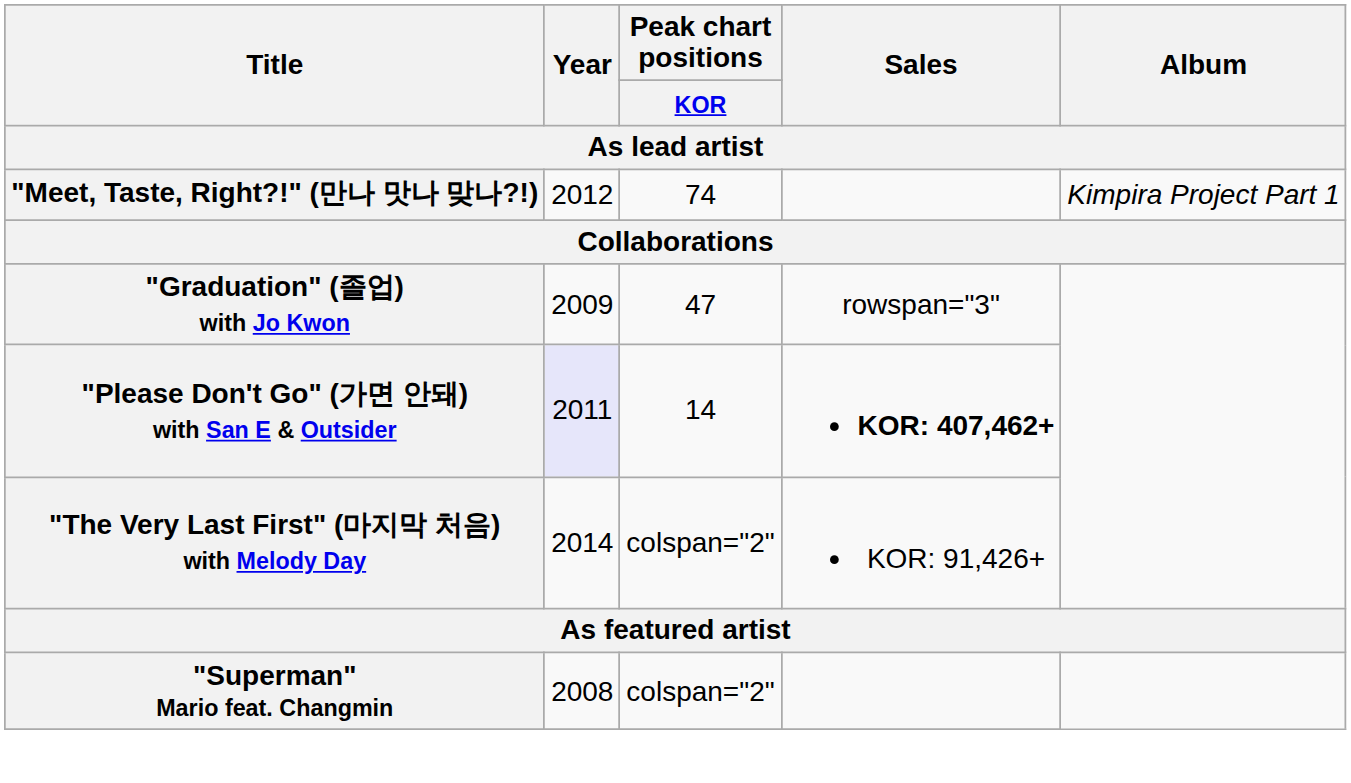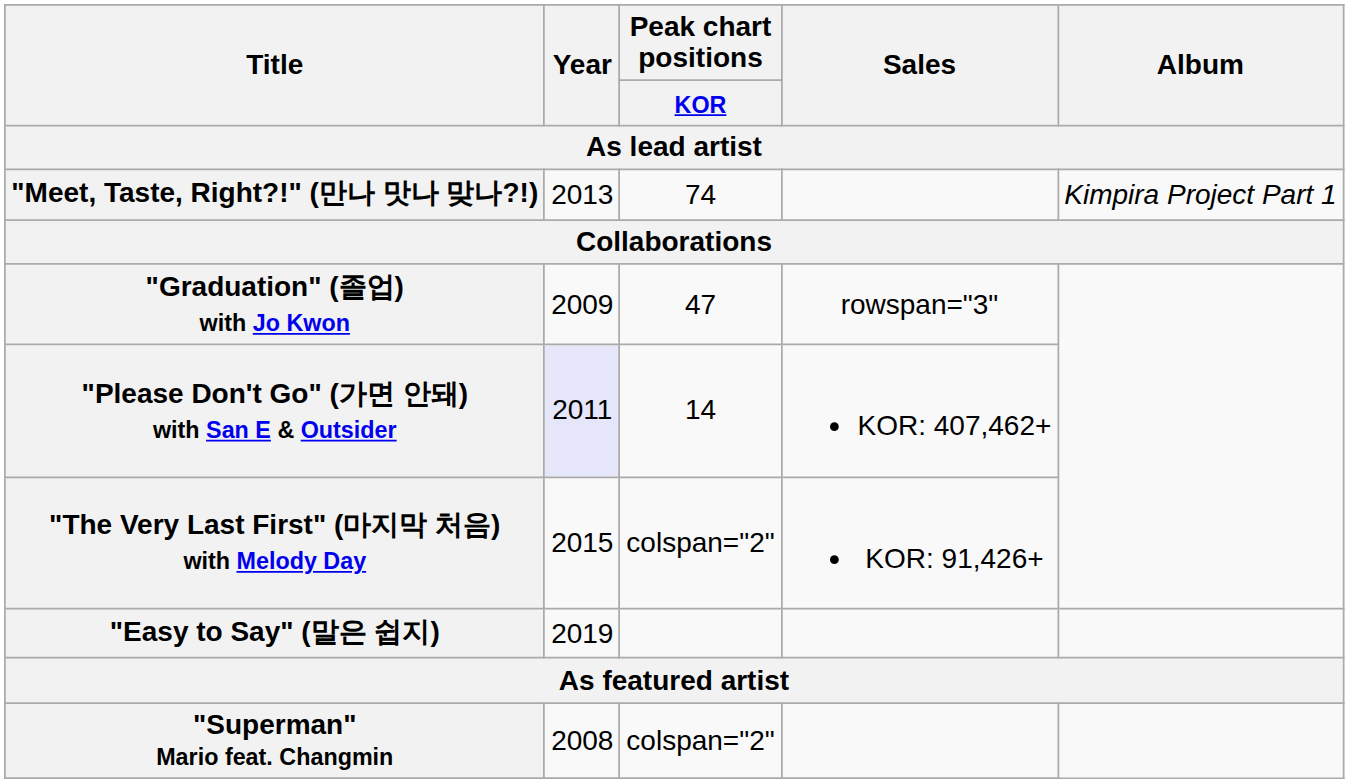(582, 194) 2012 -> (582, 194) 2013
(921, 427) bold -> (919, 427) normal
(582, 542) 2014 -> (582, 542) 2015
+ row: (275, 632)
